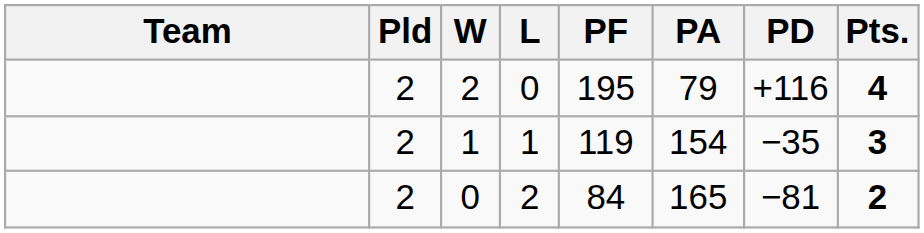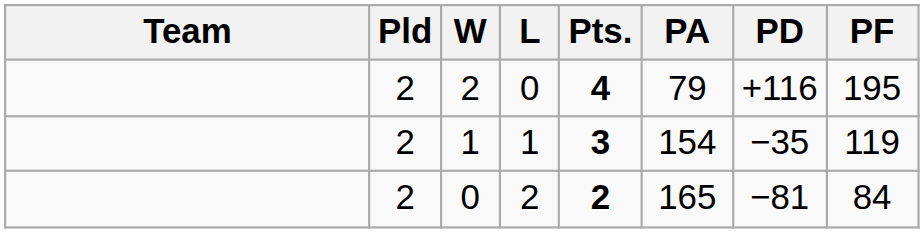columns swapped: (606, 32) <-> (878, 32)
